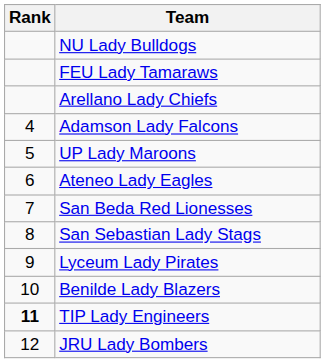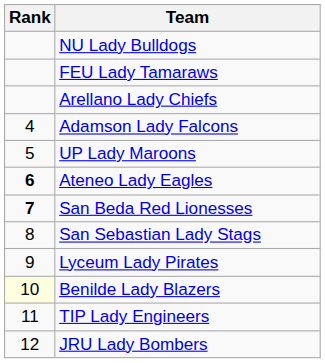(30, 180) normal -> (30, 180) bold
(30, 208) normal -> (30, 208) bold
(30, 289) no background -> (30, 289) lightyellow background
(30, 316) bold -> (30, 316) normal
